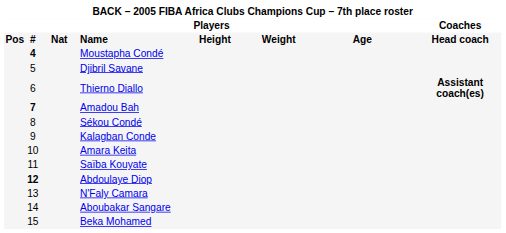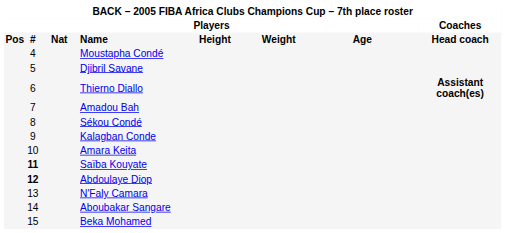(33, 54) bold -> (33, 54) normal
(33, 108) bold -> (33, 108) normal
(33, 165) normal -> (33, 165) bold
